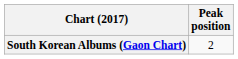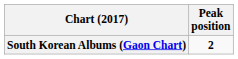(211, 44) normal -> (211, 44) bold
